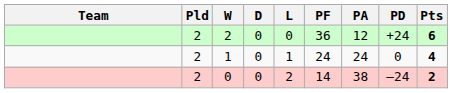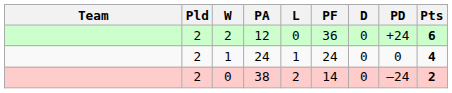columns swapped: (258, 15) <-> (360, 15)
